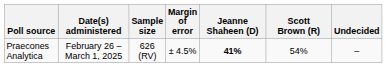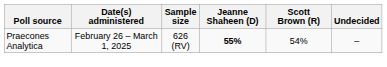- column: (183, 22)
(233, 51) 41% -> (233, 41) 55%
